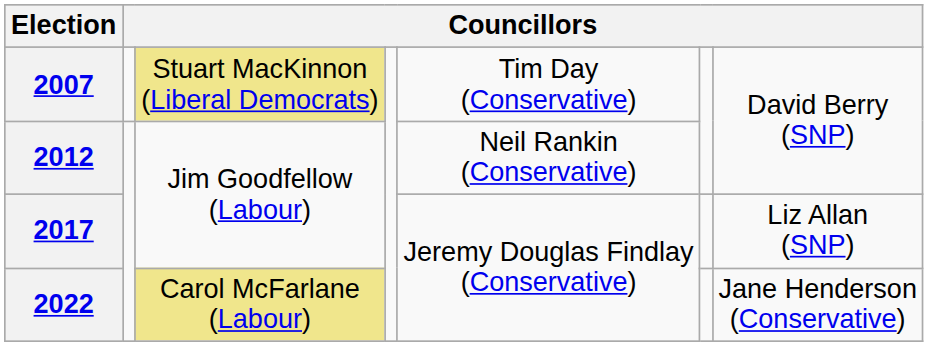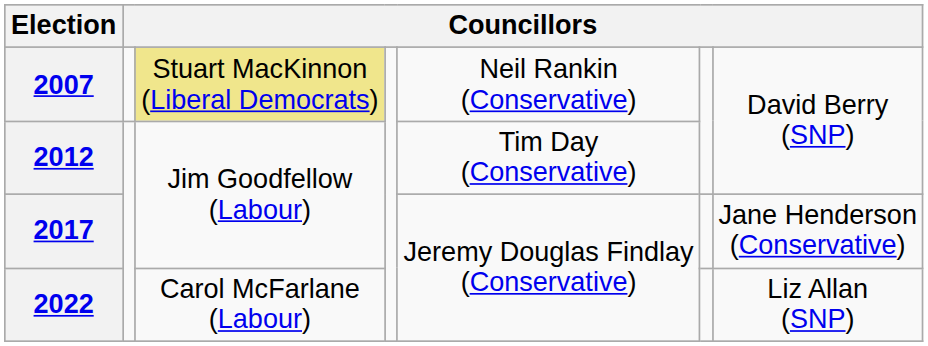(549, 84) Tim Day (Conservative) -> (549, 84) Neil Rankin (Conservative)
(549, 157) Neil Rankin (Conservative) -> (549, 157) Tim Day (Conservative)
(818, 230) Liz Allan (SNP) -> (818, 230) Jane Henderson (Conservative)
(260, 303) khaki background -> (260, 303) no background
(818, 303) Jane Henderson (Conservative) -> (818, 303) Liz Allan (SNP)
